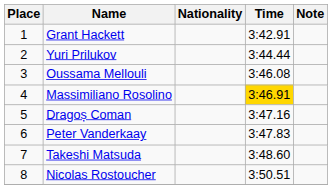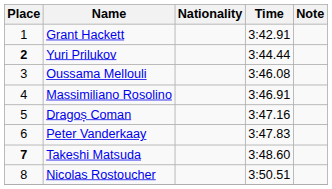(24, 54) normal -> (24, 54) bold
(269, 94) gold background -> (269, 94) no background
(24, 154) normal -> (24, 154) bold
